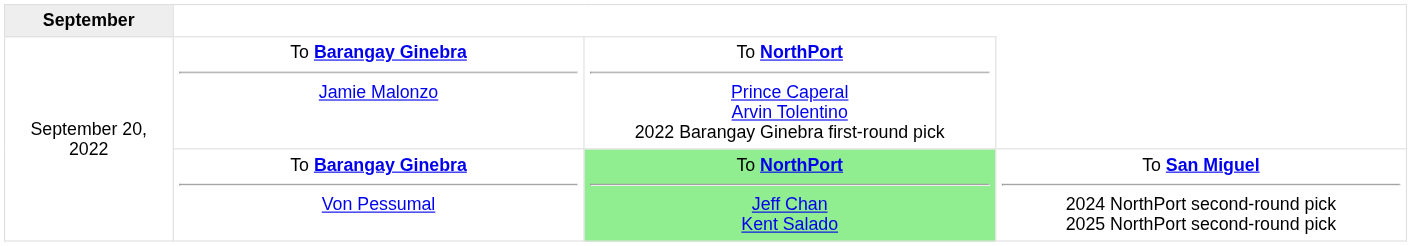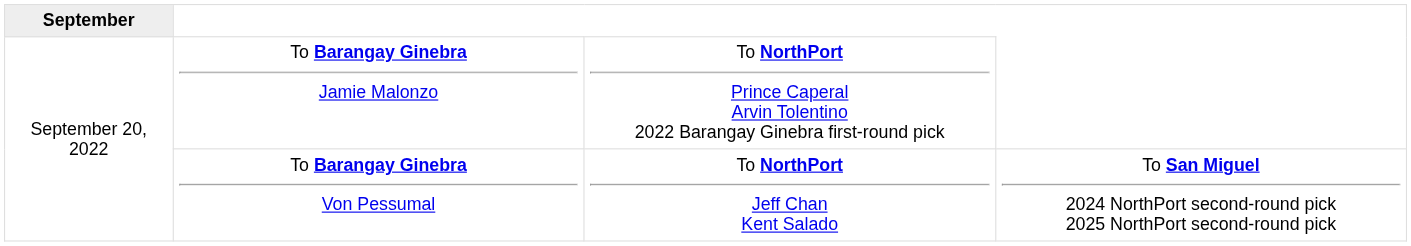(790, 194) lightgreen background -> (790, 194) no background
